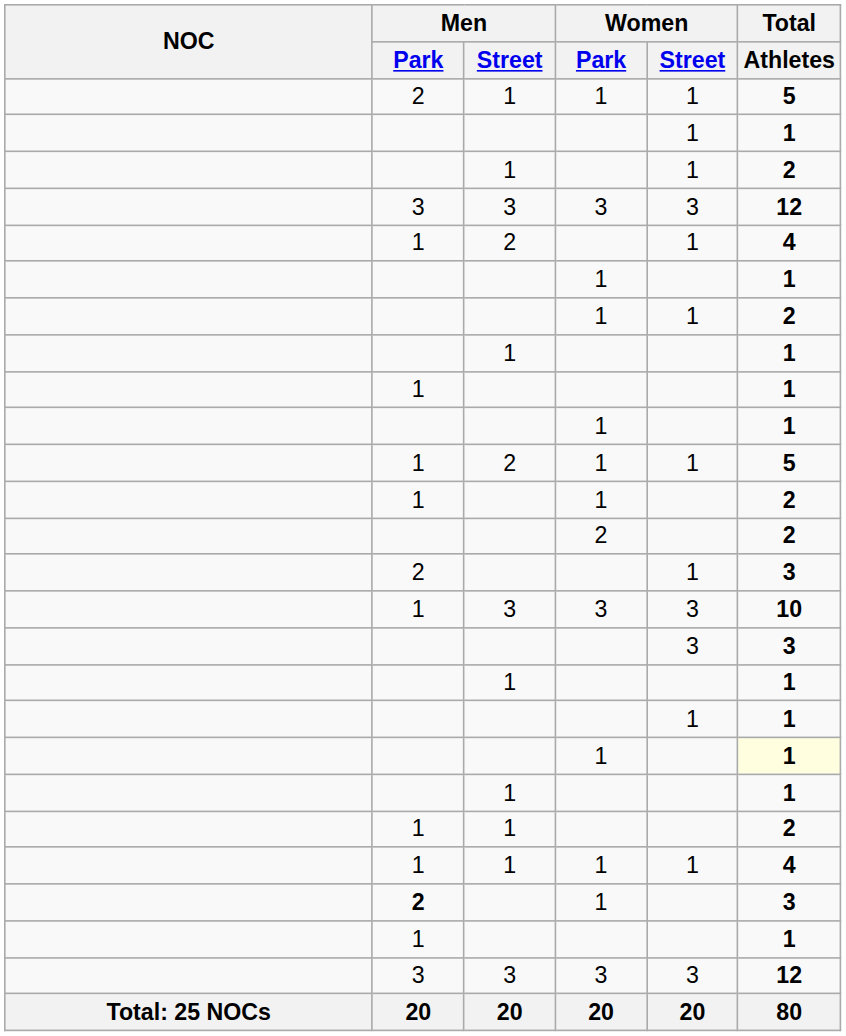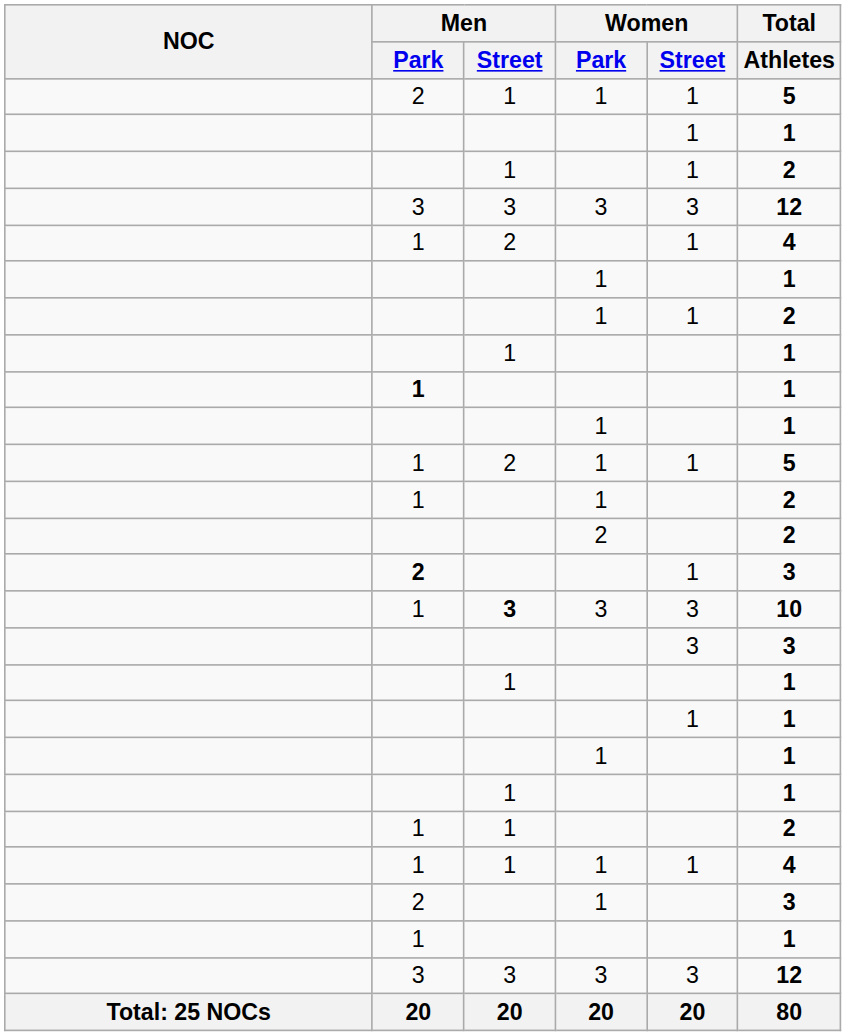(418, 390) normal -> (418, 390) bold
(418, 573) normal -> (418, 573) bold
(510, 610) normal -> (510, 610) bold
(789, 756) lightyellow background -> (789, 756) no background
(418, 903) bold -> (418, 903) normal
